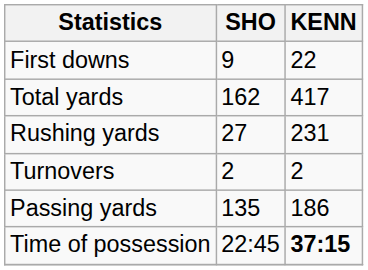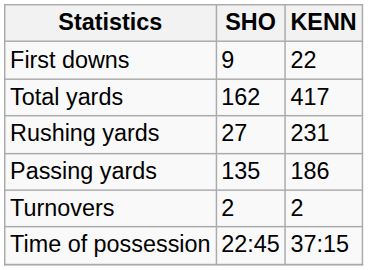rows swapped: (83, 208) <-> (62, 171)
(320, 245) bold -> (320, 245) normal
